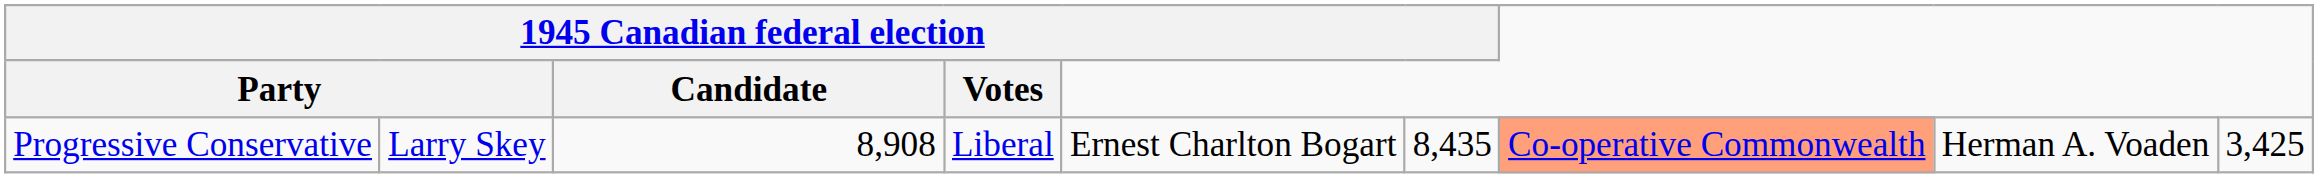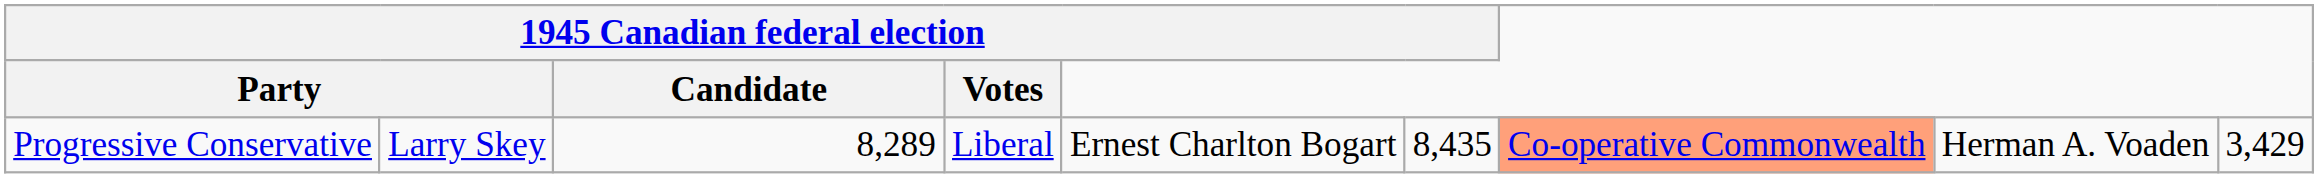(896, 144) 8,908 -> (896, 144) 8,289
(2265, 144) 3,425 -> (2265, 144) 3,429
